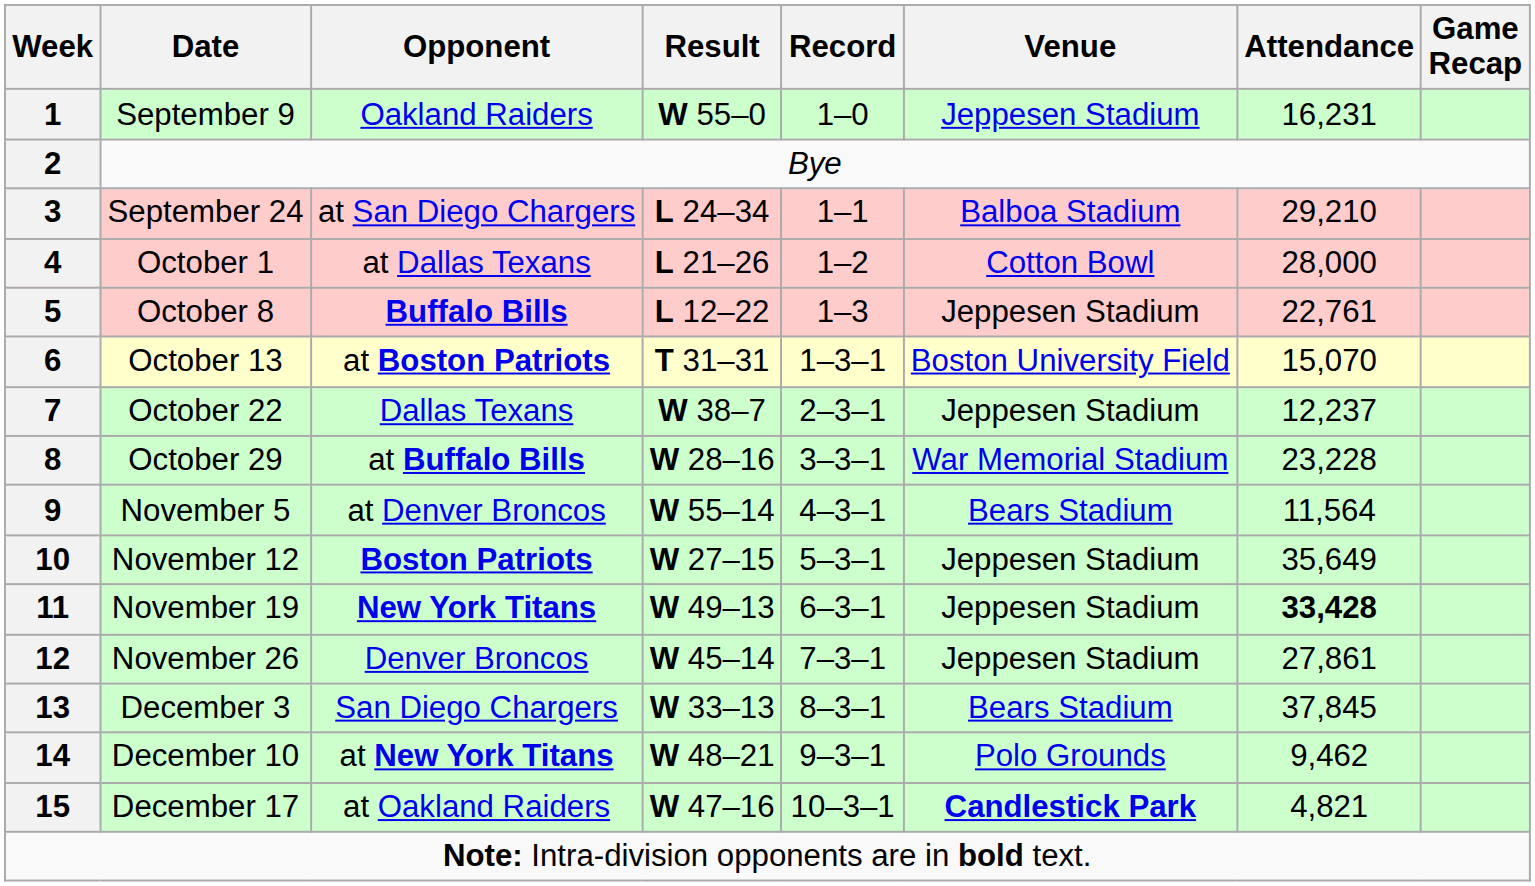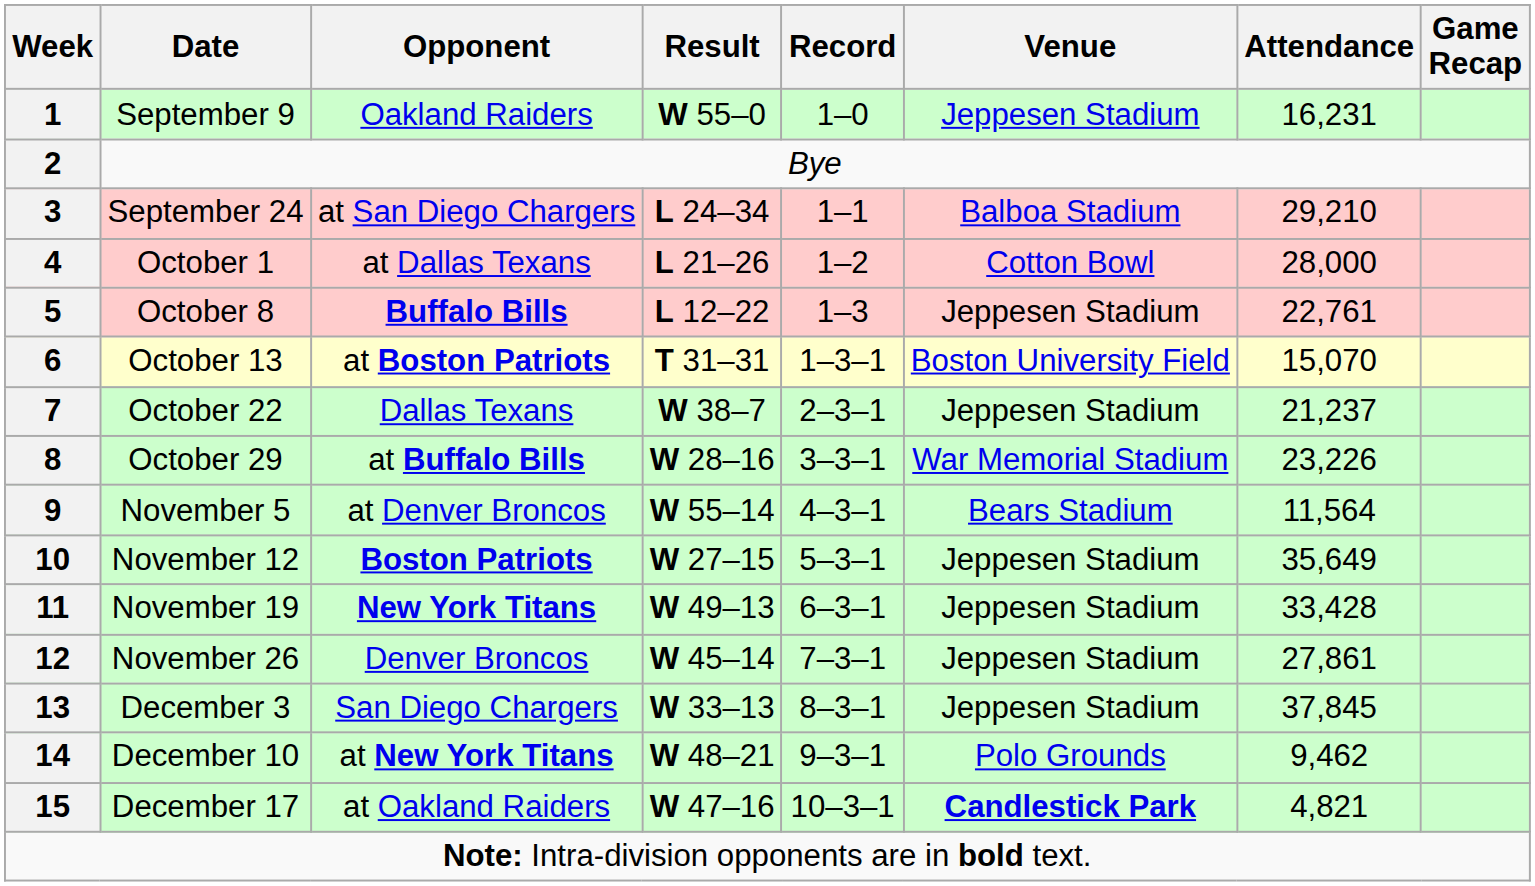(1329, 410) 12,237 -> (1329, 410) 21,237
(1329, 460) 23,228 -> (1329, 460) 23,226
(1329, 608) bold -> (1329, 608) normal
(1070, 707) Bears Stadium -> (1070, 707) Jeppesen Stadium
